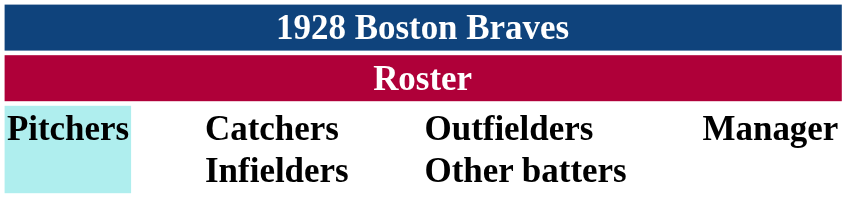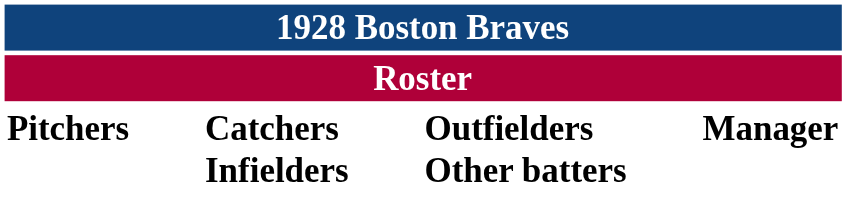(68, 128) paleturquoise background -> (68, 128) no background
